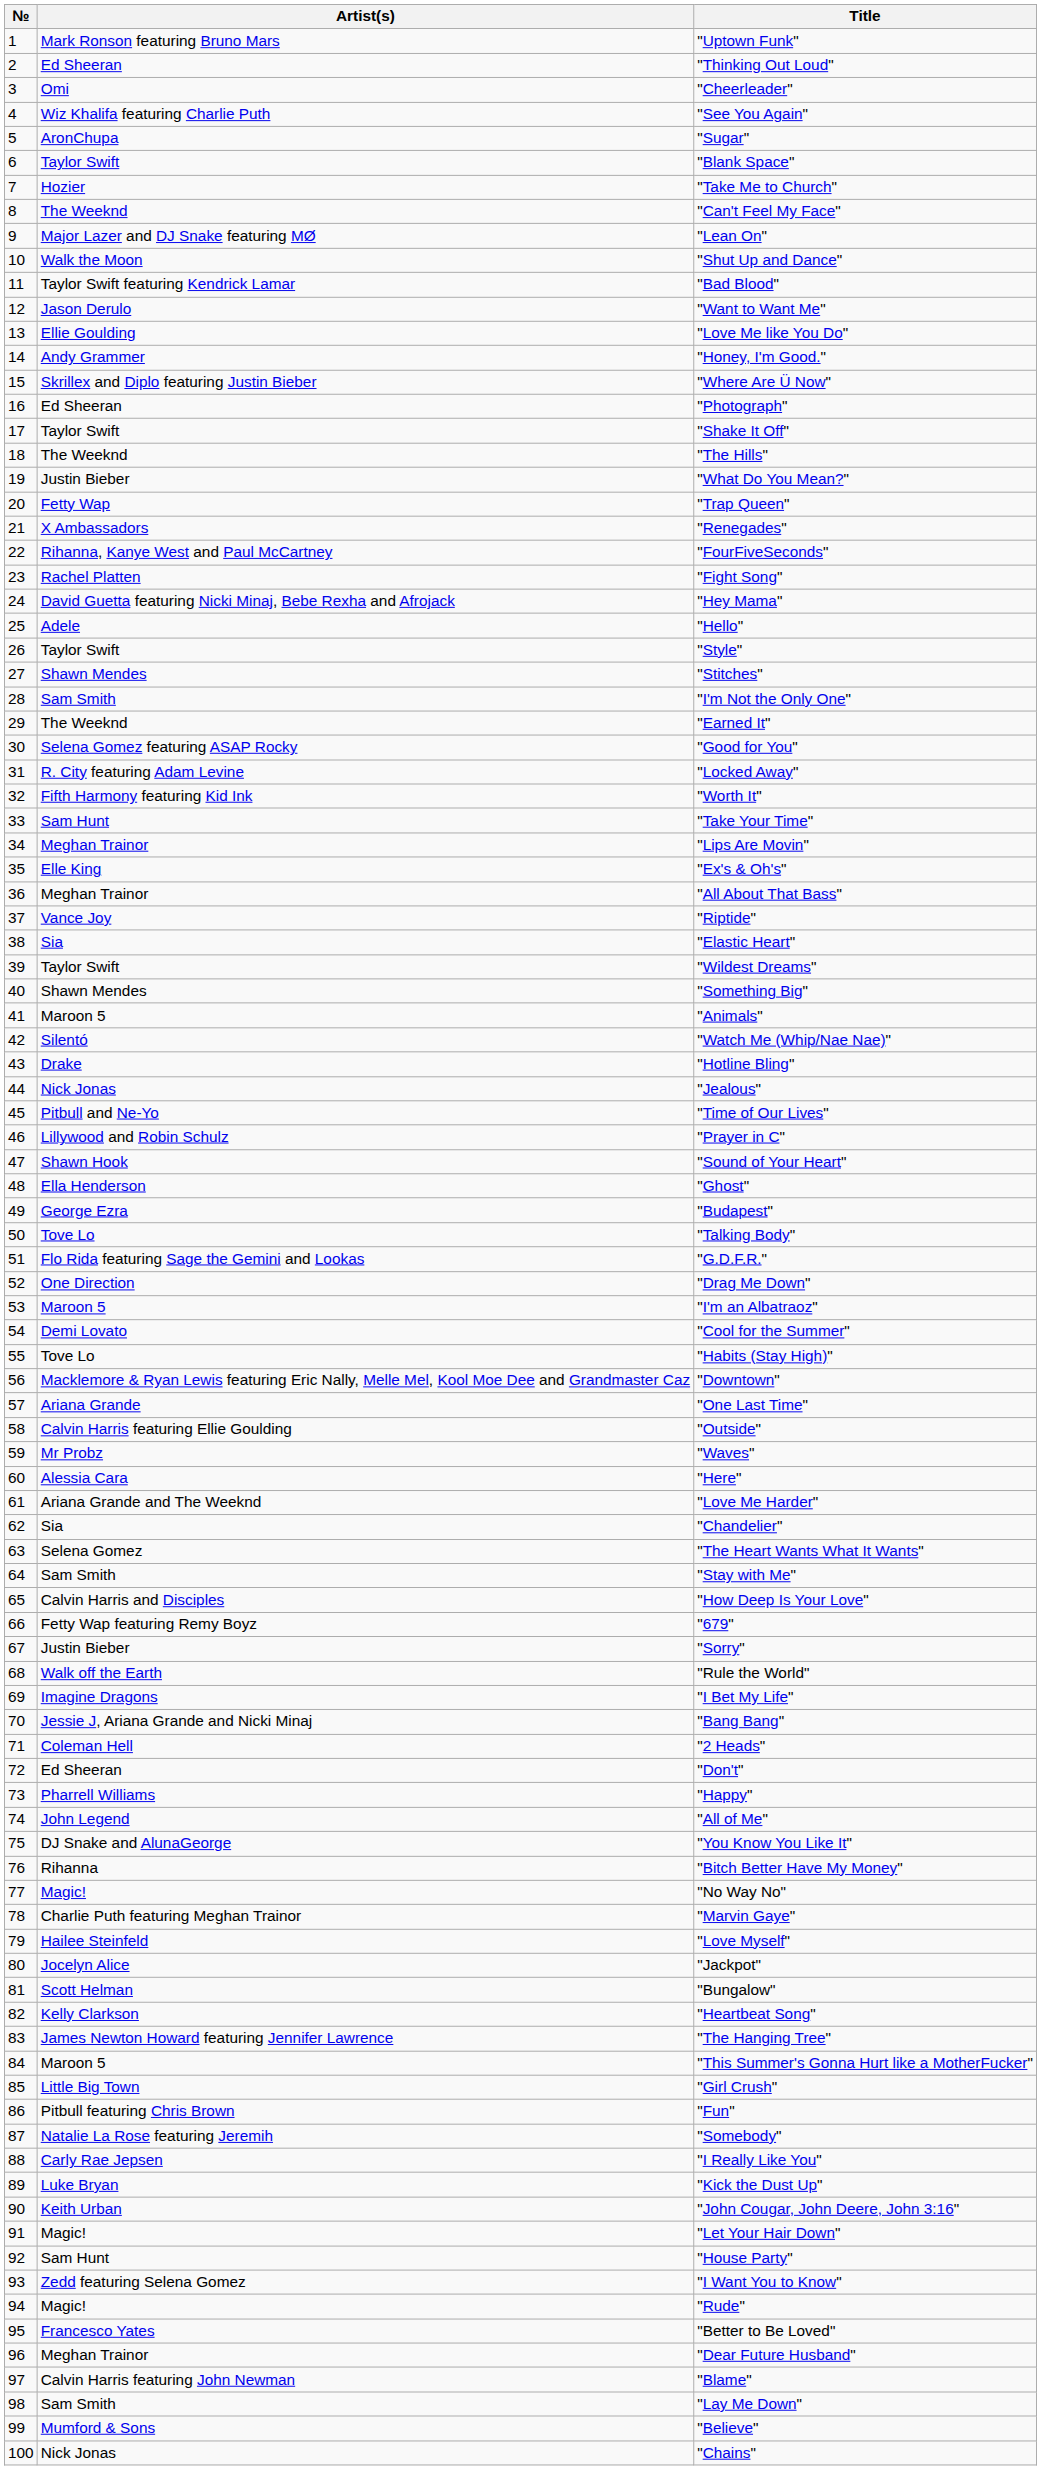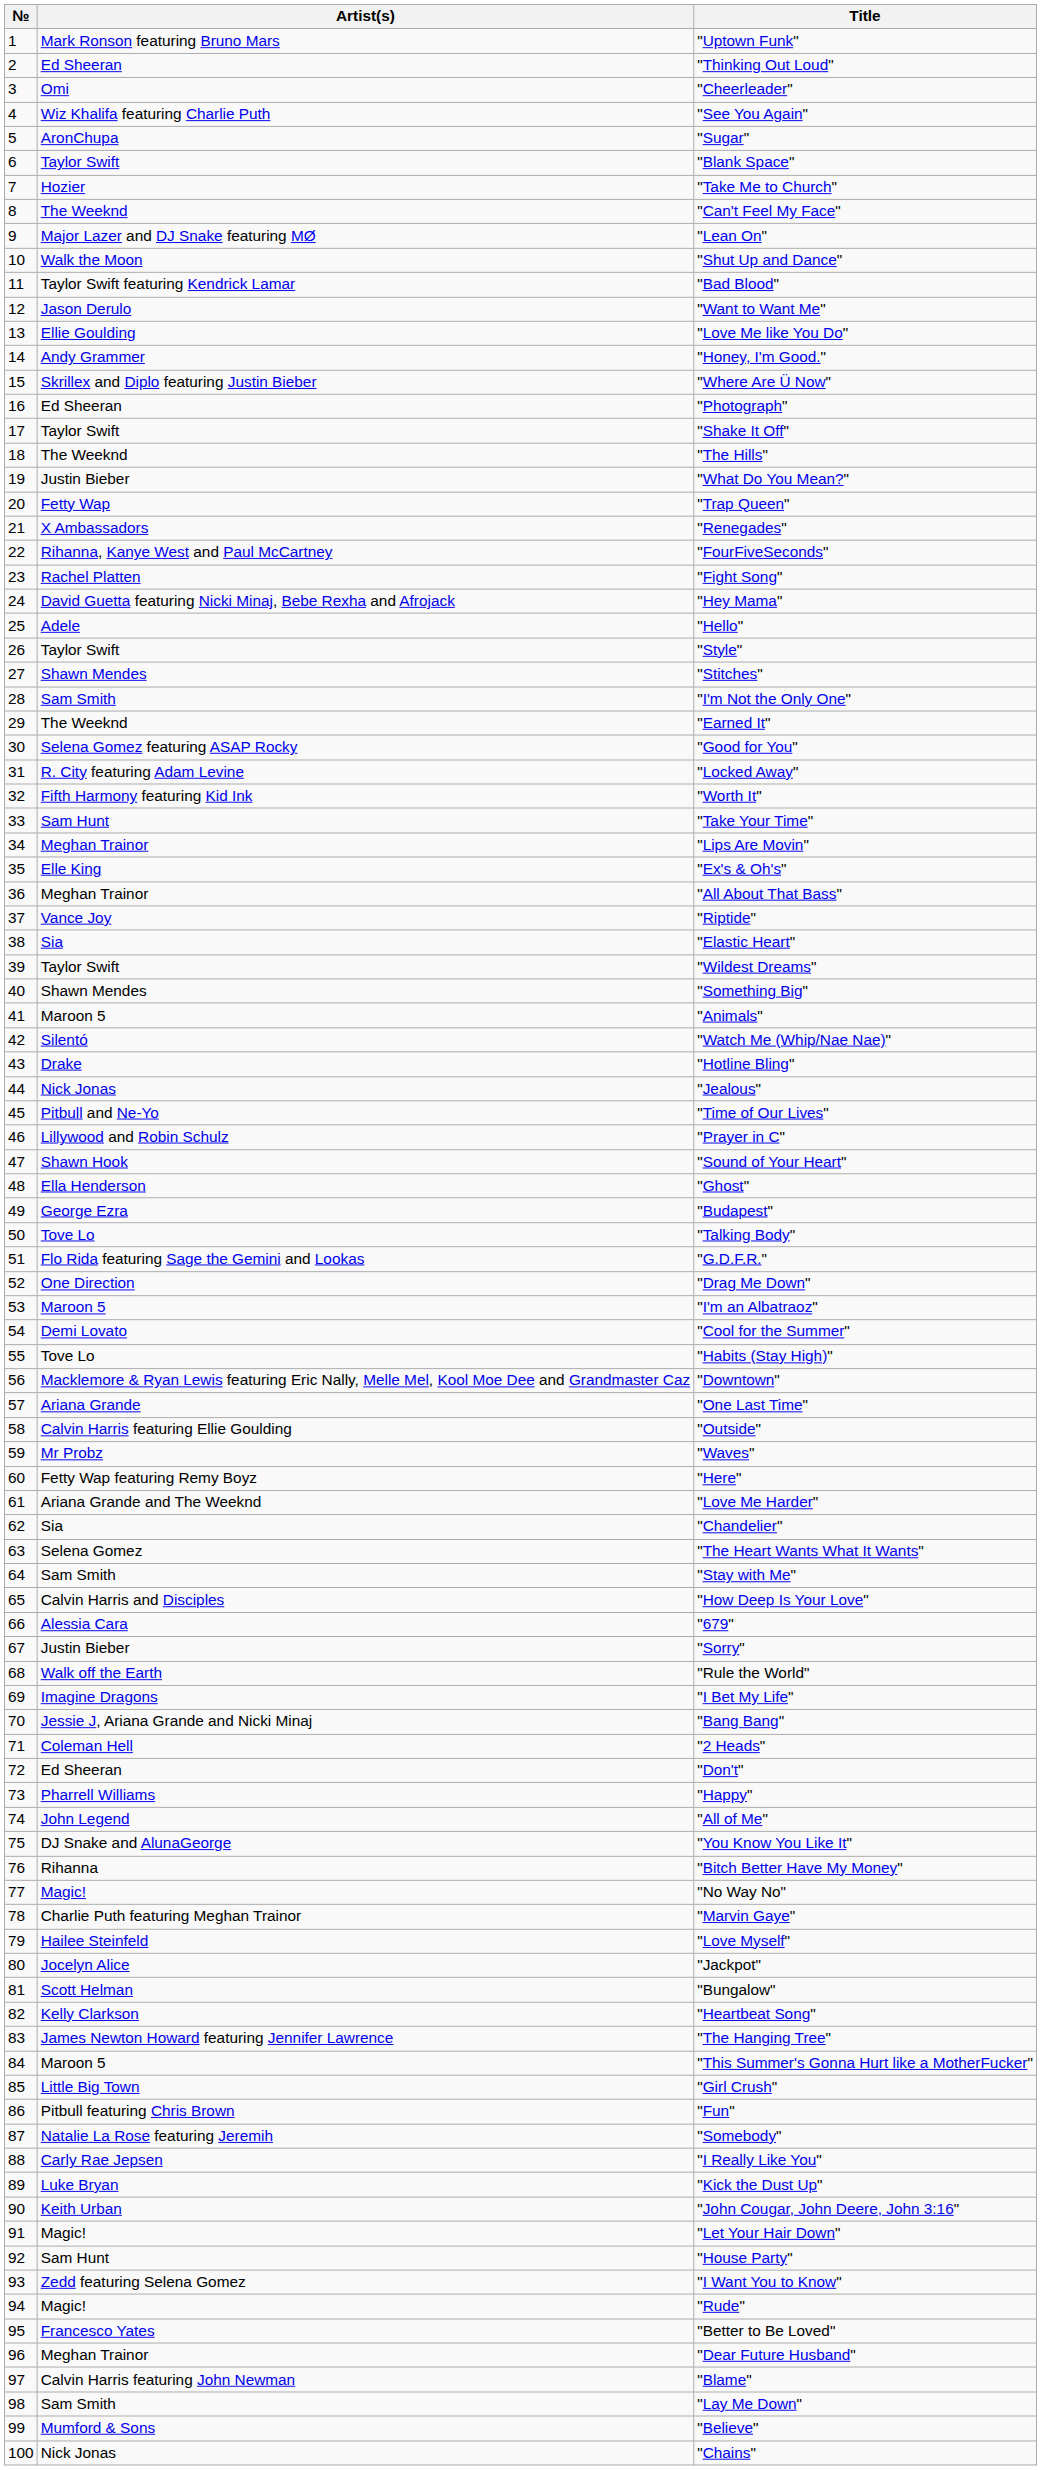(84, 1478) Alessia Cara -> (149, 1478) Fetty Wap featuring Remy Boyz
(149, 1624) Fetty Wap featuring Remy Boyz -> (84, 1624) Alessia Cara
